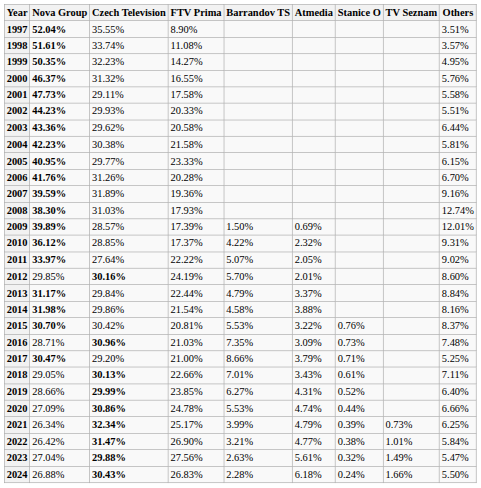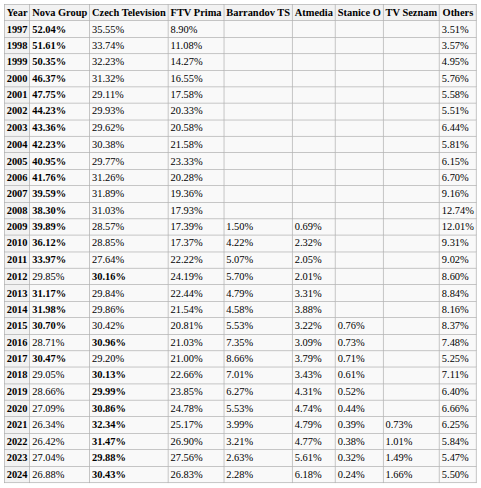(49, 95) 47.73% -> (49, 95) 47.75%
(308, 293) 3.37% -> (308, 293) 3.31%
